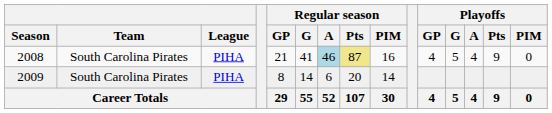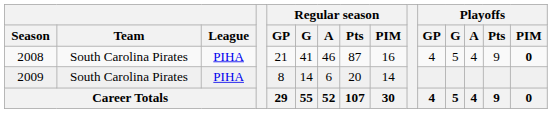(329, 56) lightblue background -> (329, 56) no background
(355, 56) khaki background -> (355, 56) no background
(529, 56) normal -> (529, 56) bold
